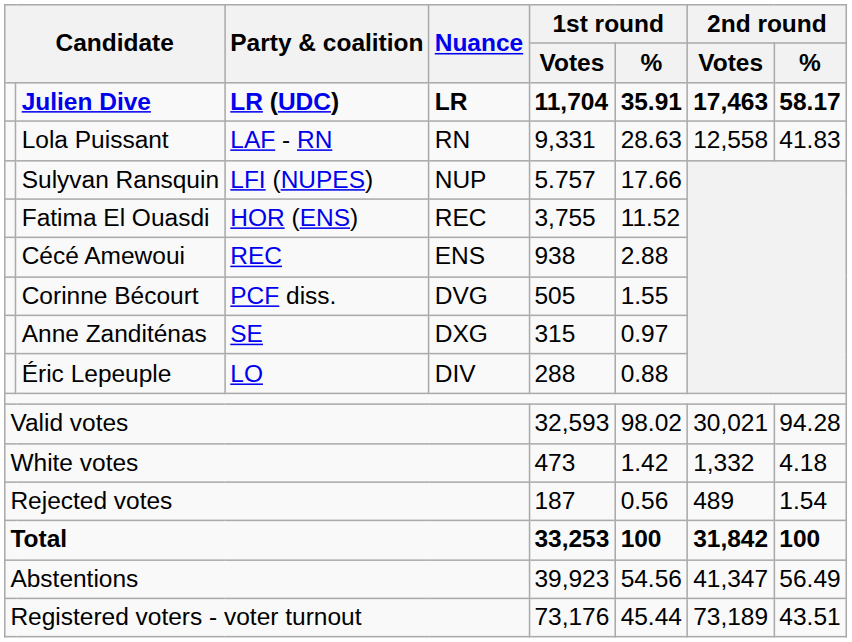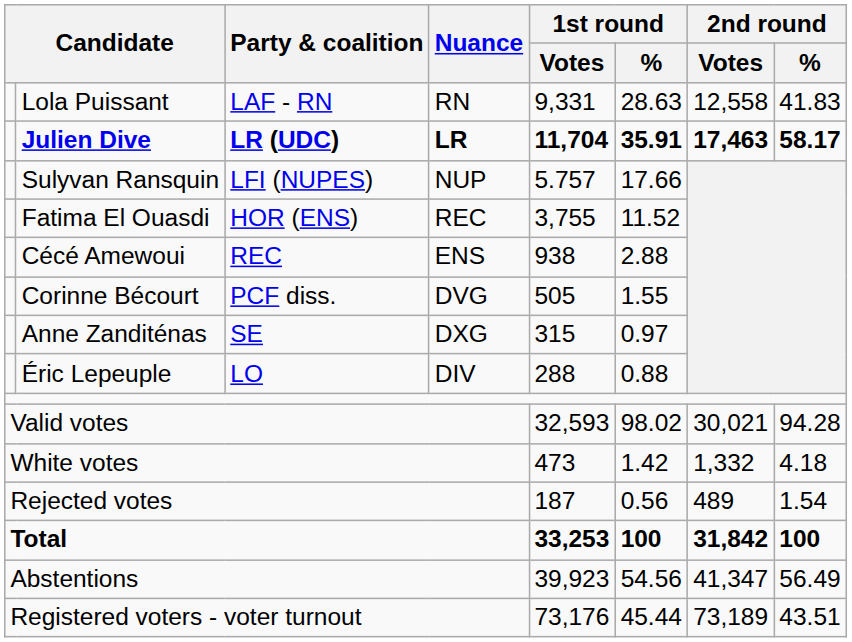rows swapped: (86, 101) <-> (95, 140)
